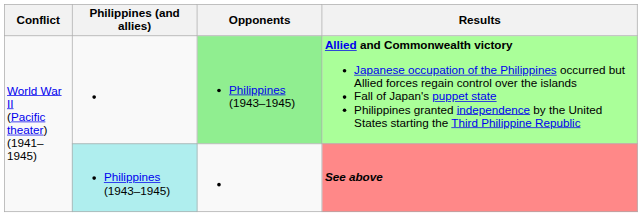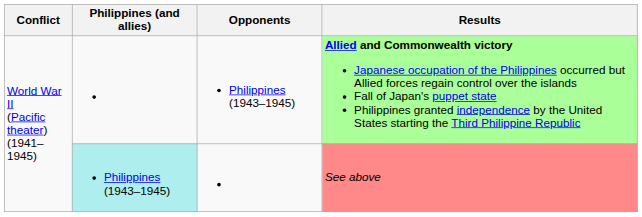(260, 96) lightgreen background -> (260, 96) no background
(354, 177) bold -> (353, 177) normal
